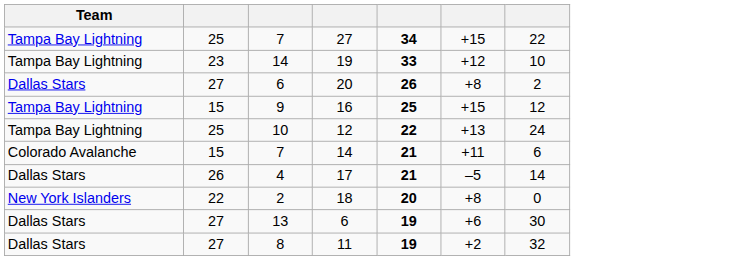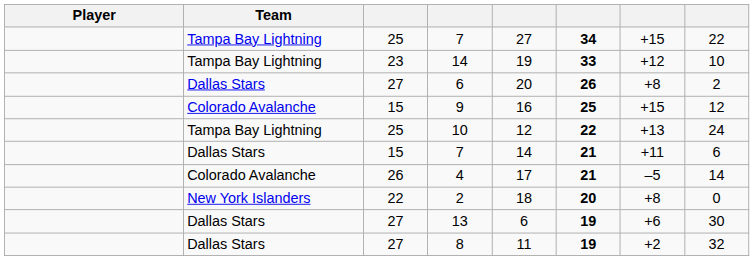+ column: (94, 15)
(75, 107) Tampa Bay Lightning -> (252, 107) Colorado Avalanche
(72, 152) Colorado Avalanche -> (226, 152) Dallas Stars
(47, 175) Dallas Stars -> (252, 175) Colorado Avalanche
